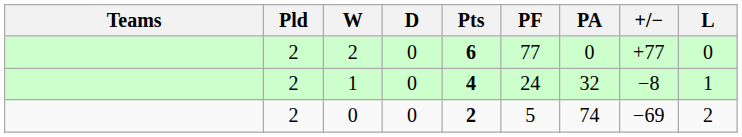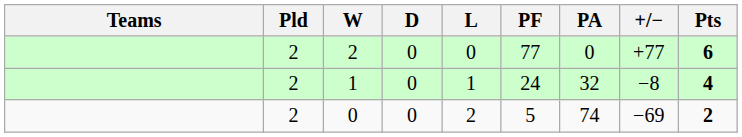columns swapped: (708, 20) <-> (471, 20)
